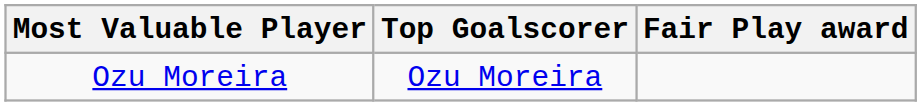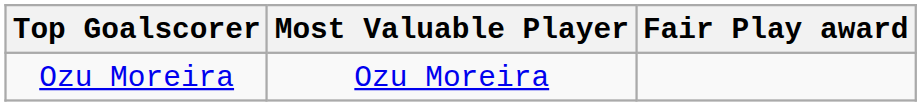columns swapped: (505, 29) <-> (190, 29)
